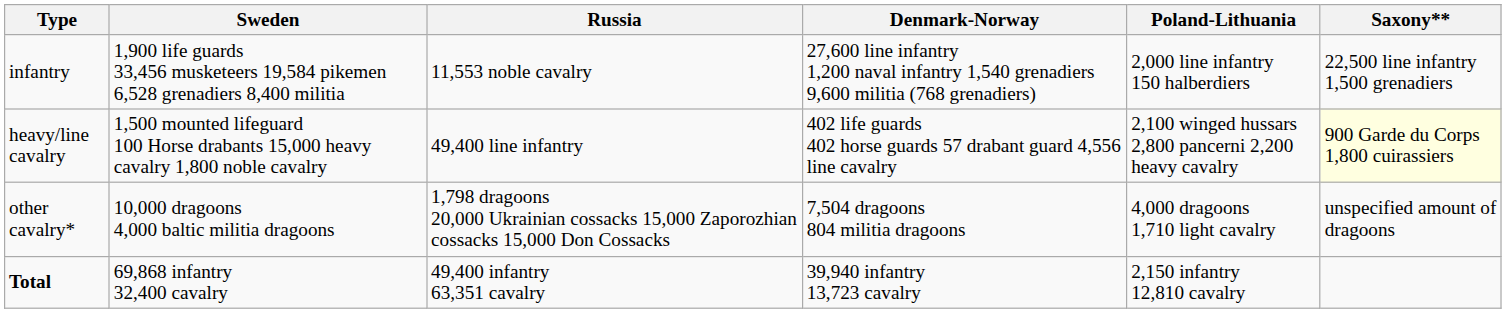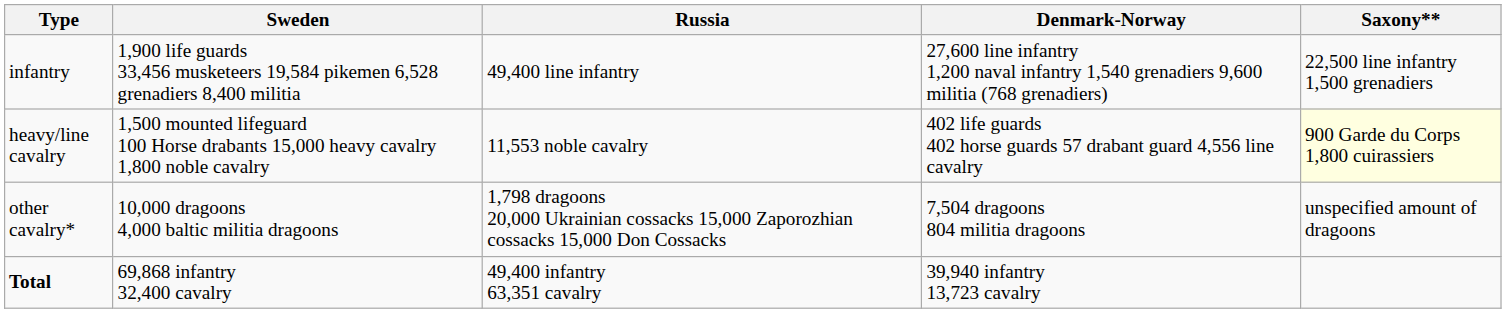- column: (1223, 19)
(511, 71) 11,553 noble cavalry -> (563, 71) 49,400 line infantry
(507, 145) 49,400 line infantry -> (568, 145) 11,553 noble cavalry
